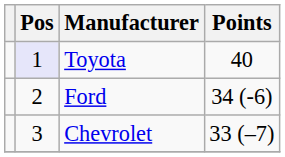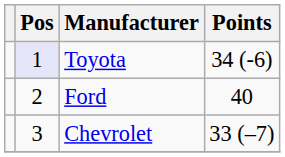(242, 59) 40 -> (242, 59) 34 (-6)
(242, 96) 34 (-6) -> (242, 96) 40
